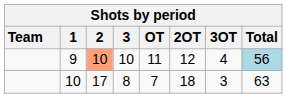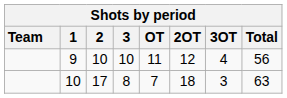(100, 59) lightsalmon background -> (100, 59) no background
(262, 59) lightblue background -> (262, 59) no background
